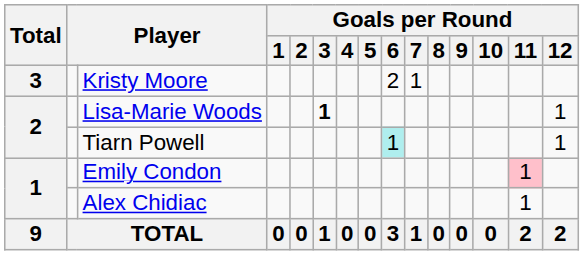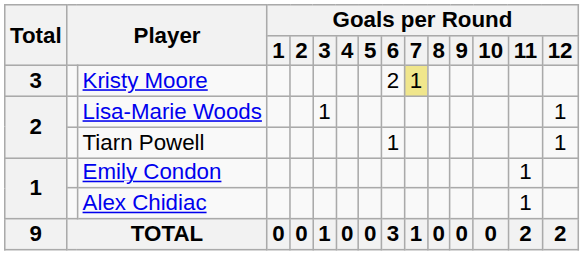(416, 81) no background -> (416, 81) khaki background
(324, 111) bold -> (324, 111) normal
(393, 142) paleturquoise background -> (393, 142) no background
(525, 172) pink background -> (525, 172) no background
